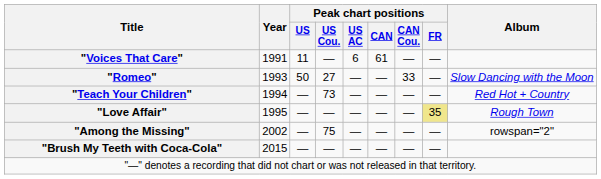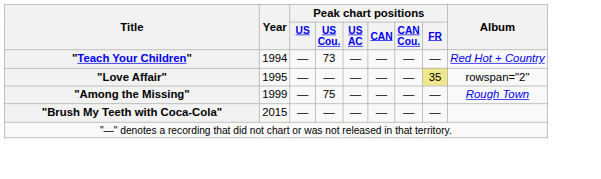- row: (132, 59)
- row: (132, 77)
(522, 113) Rough Town -> (497, 77) rowspan="2"
(275, 131) 2002 -> (275, 95) 1999
(522, 131) rowspan="2" -> (497, 95) Rough Town
